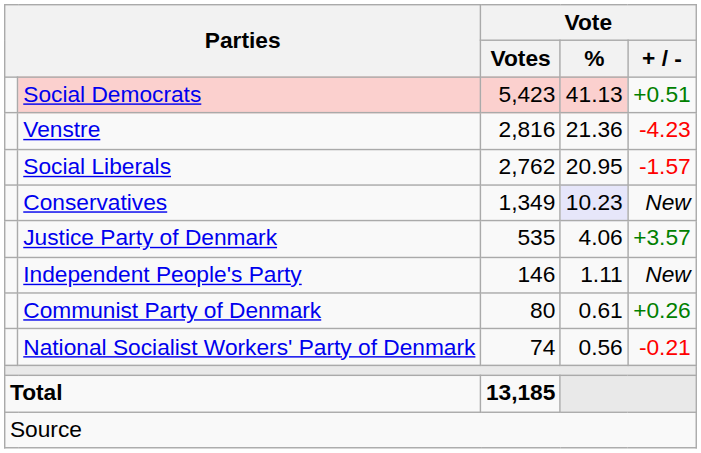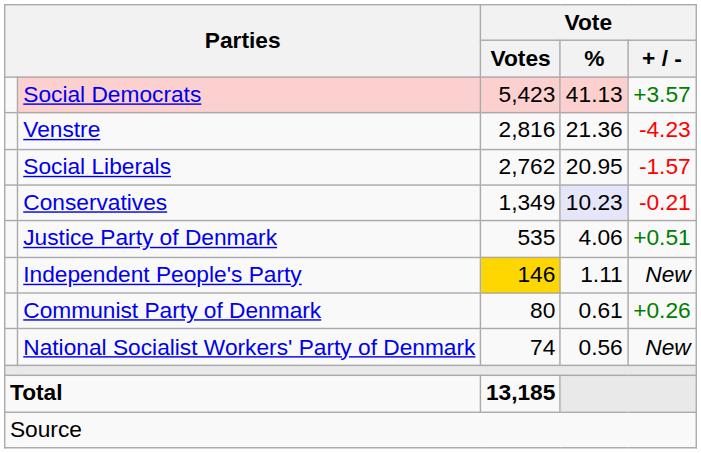(662, 94) +0.51 -> (662, 94) +3.57
(668, 202) New -> (665, 202) -0.21
(662, 238) +3.57 -> (662, 238) +0.51
(536, 274) no background -> (536, 274) gold background
(665, 346) -0.21 -> (668, 346) New
